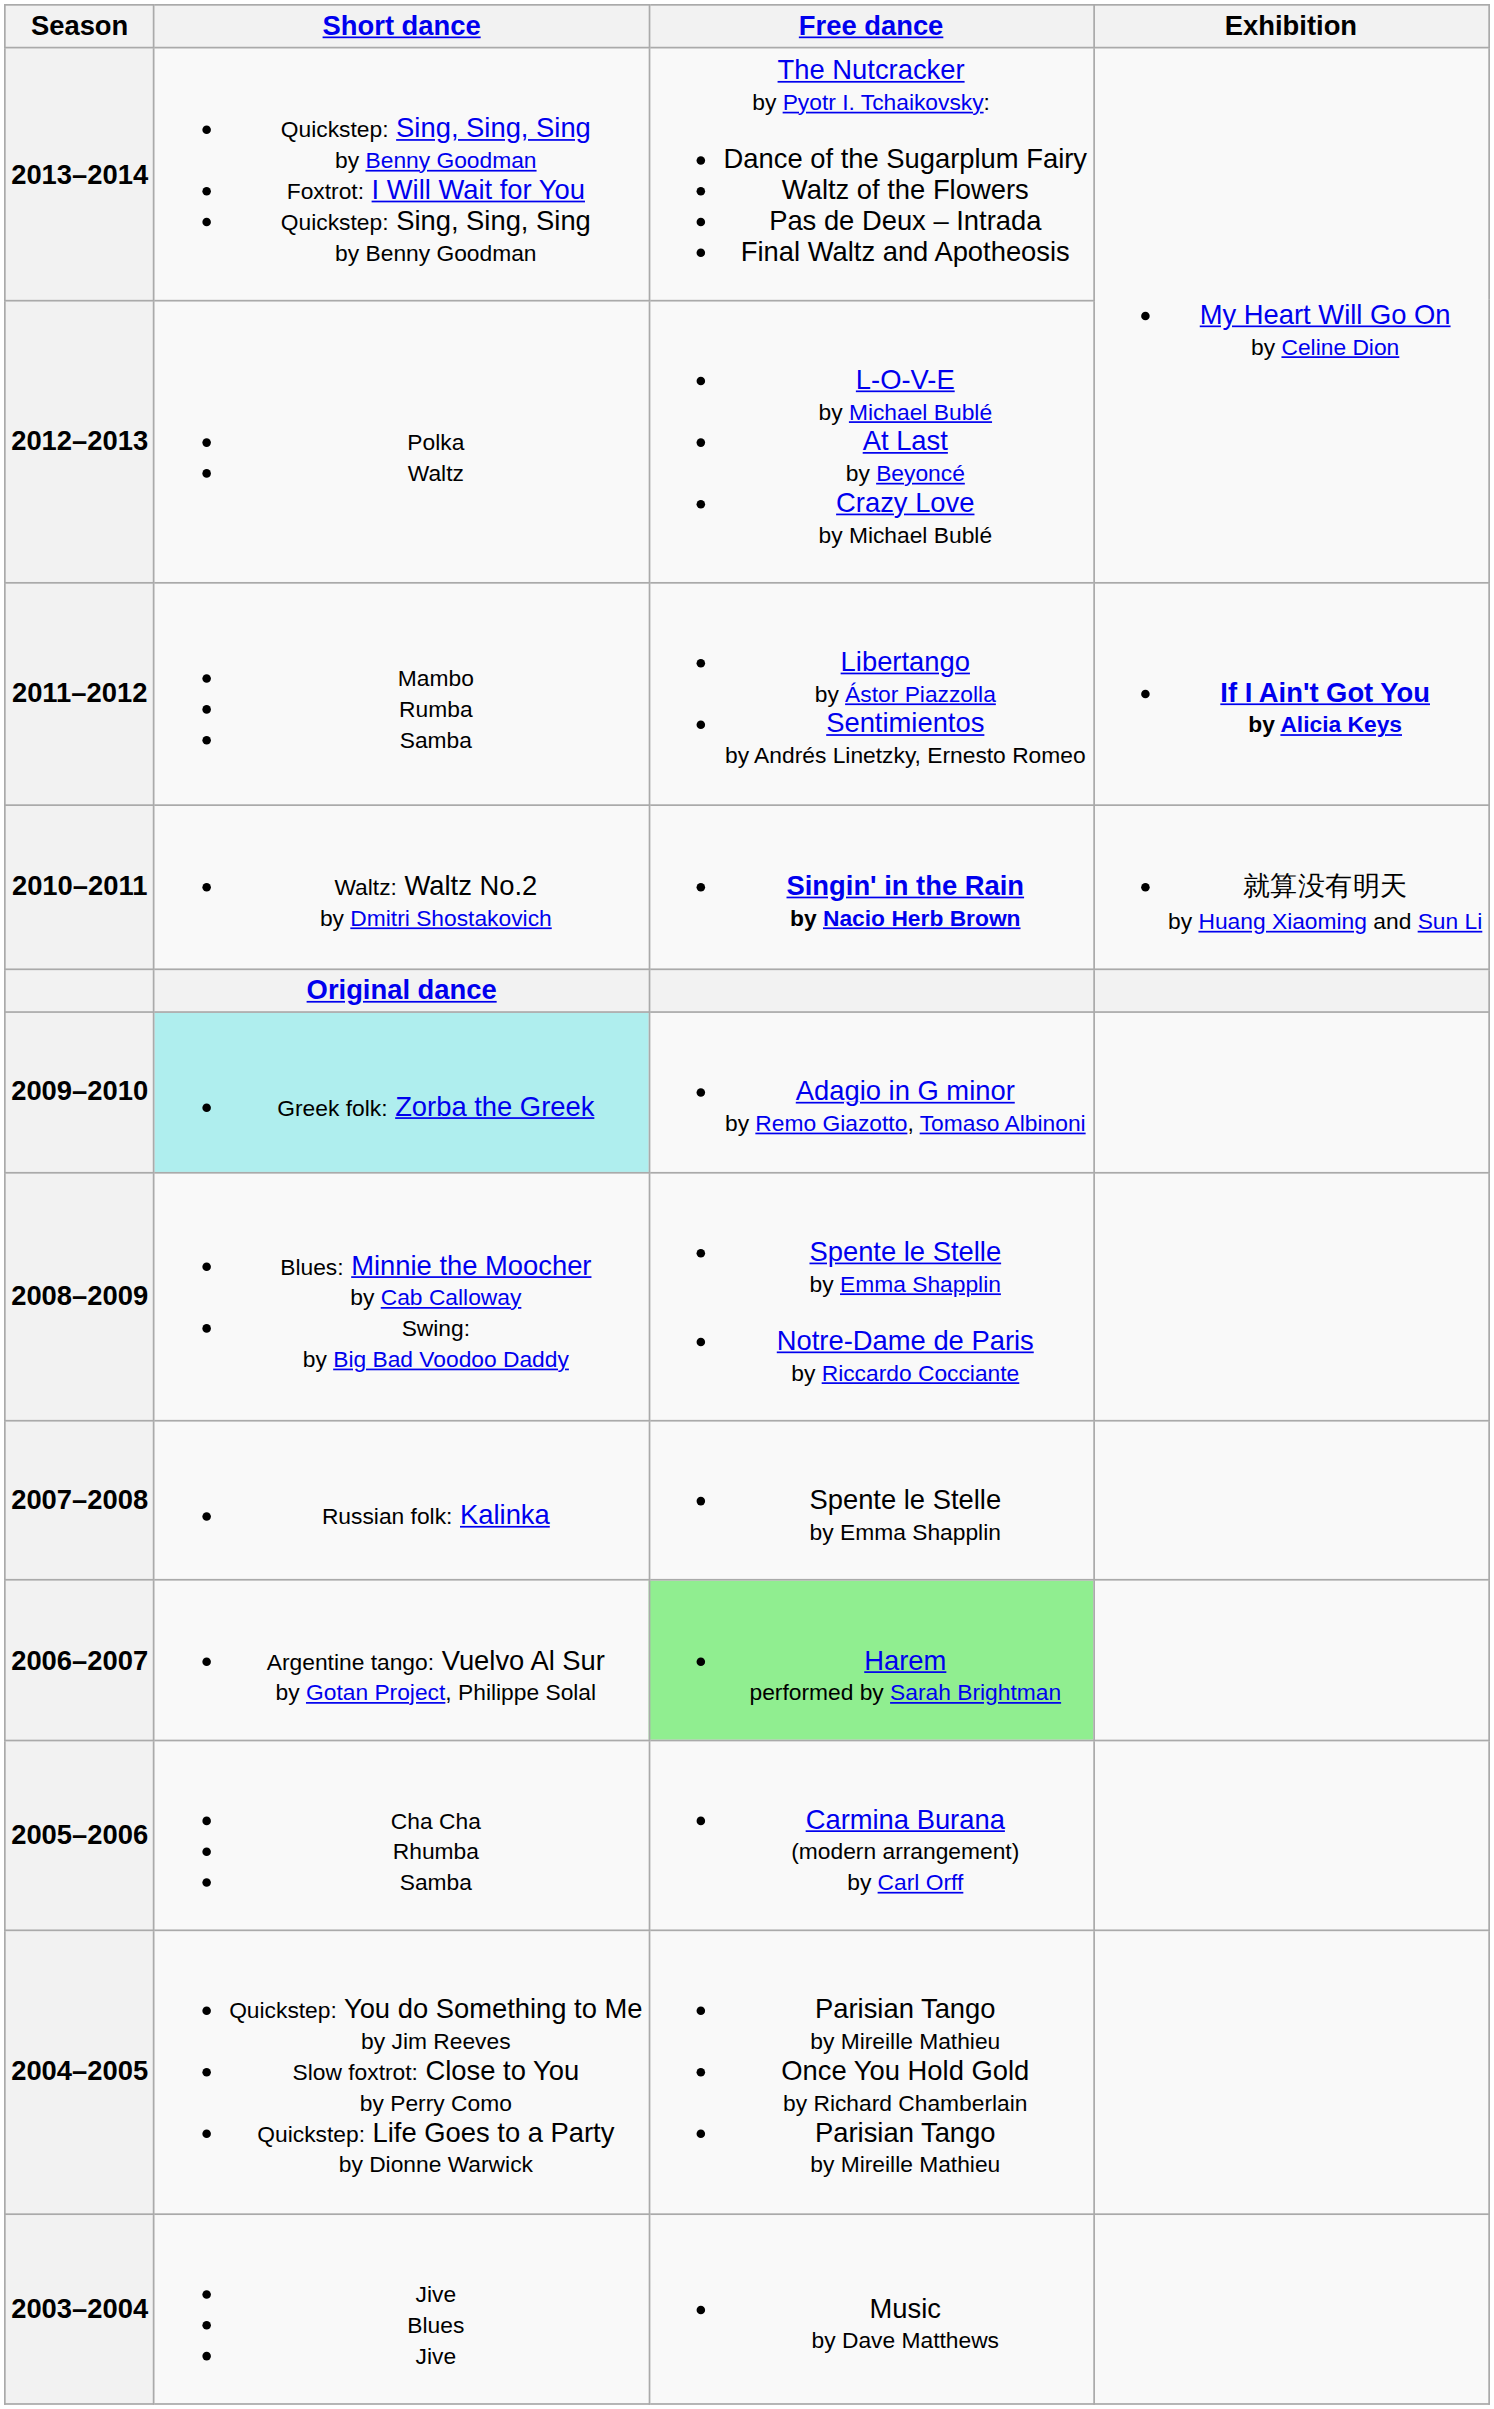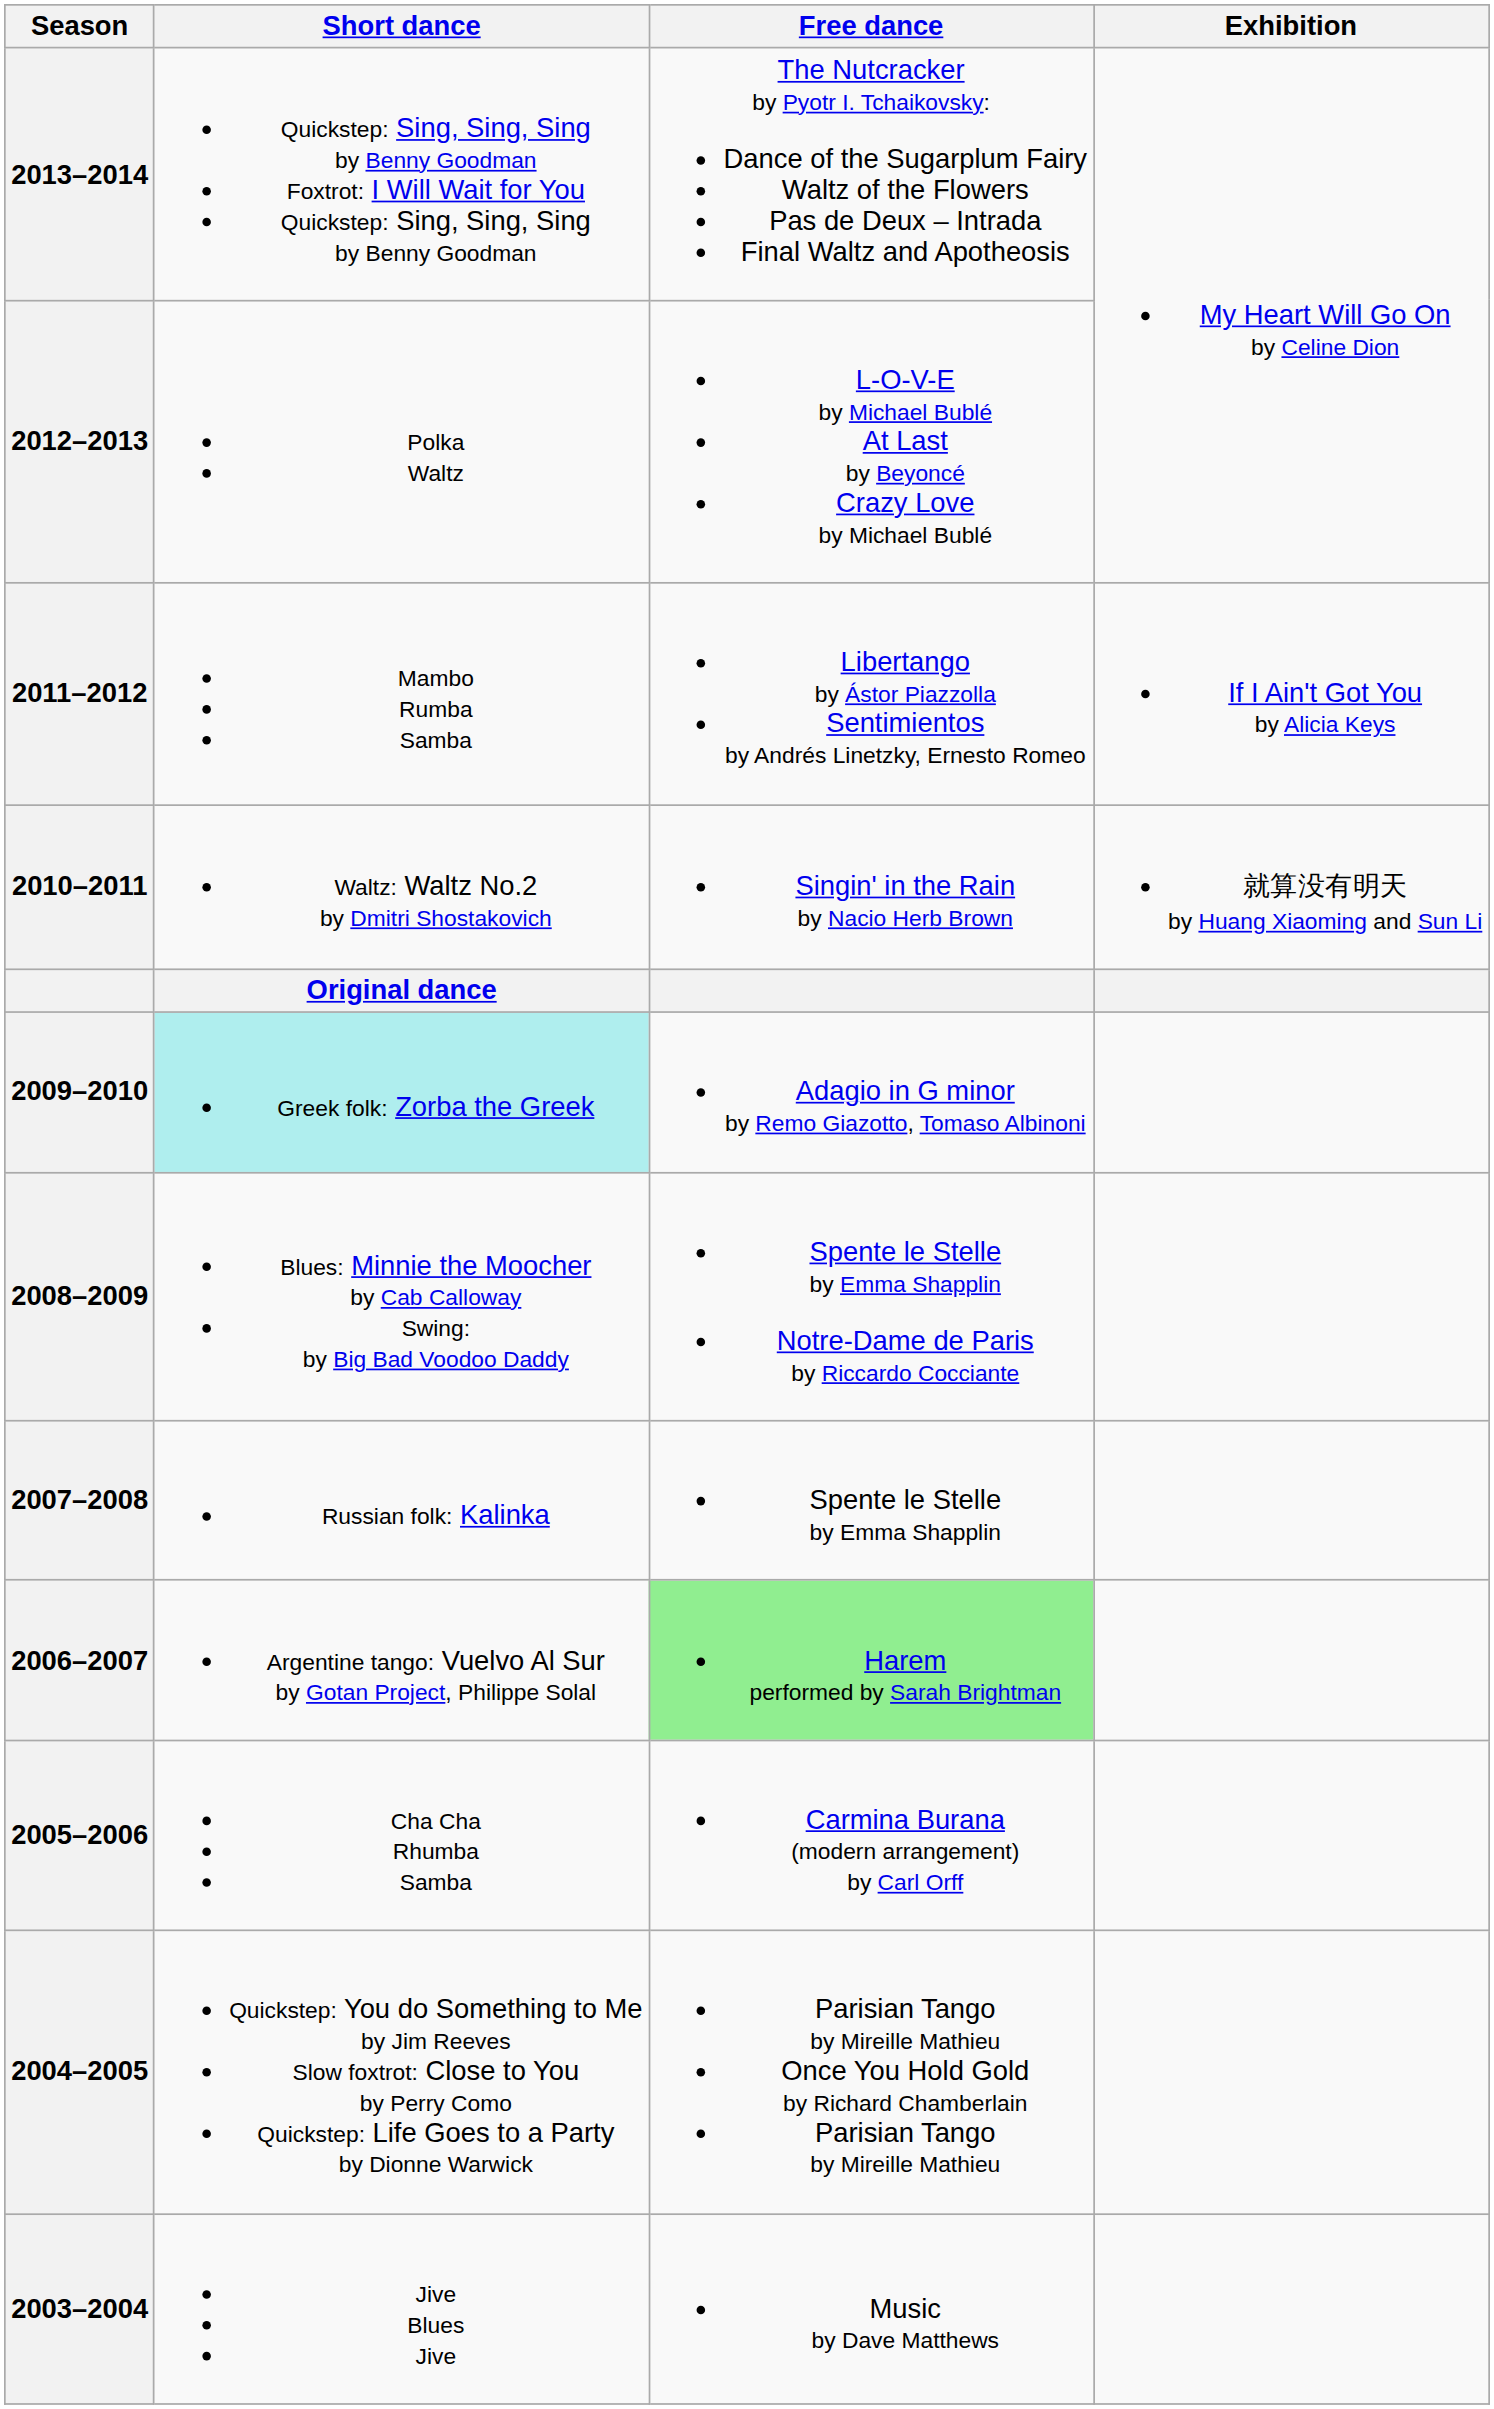(1291, 709) bold -> (1291, 709) normal
(871, 902) bold -> (871, 902) normal
